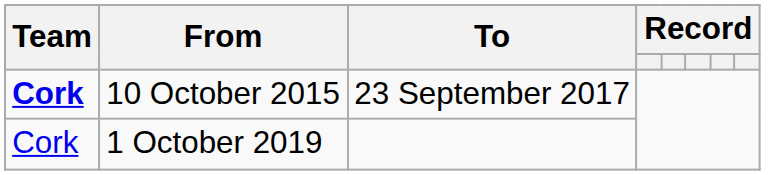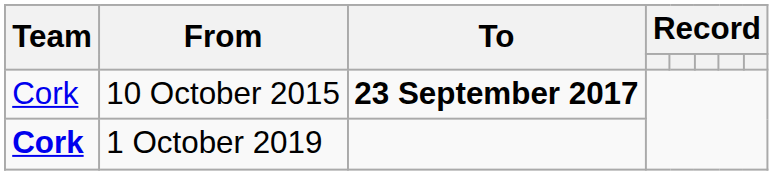(48, 93) bold -> (45, 93) normal
(492, 93) normal -> (496, 93) bold
(45, 143) normal -> (48, 143) bold
